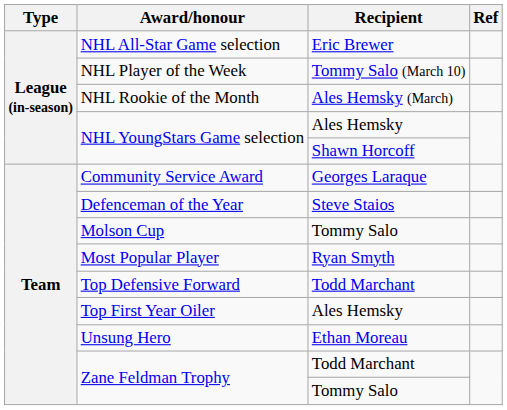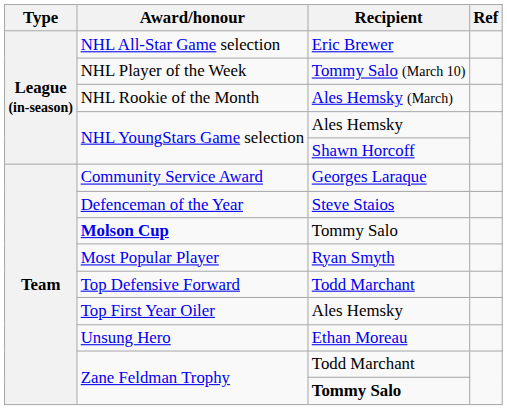(122, 230) normal -> (125, 230) bold
(355, 390) normal -> (357, 390) bold
